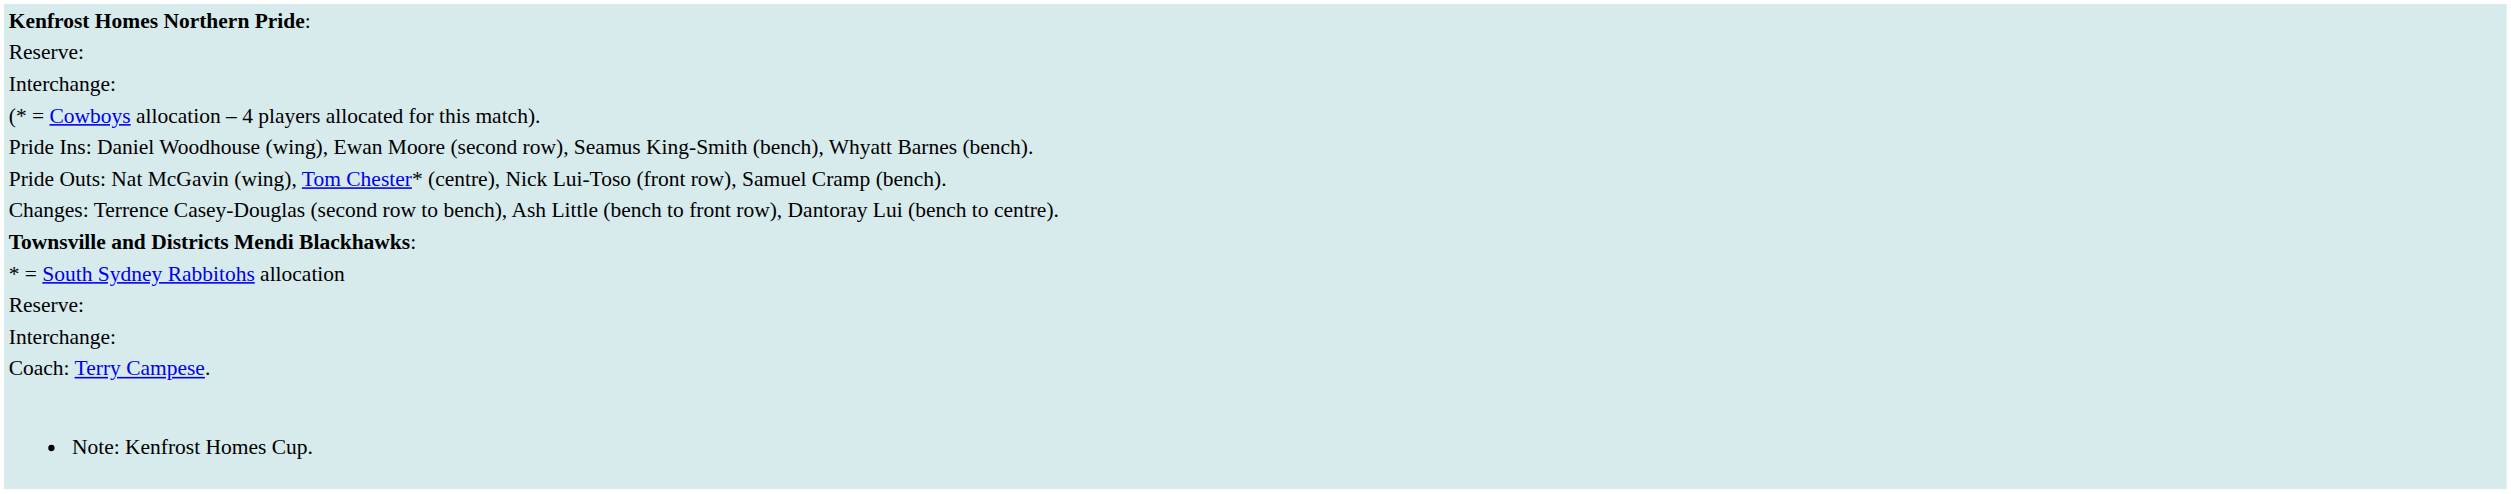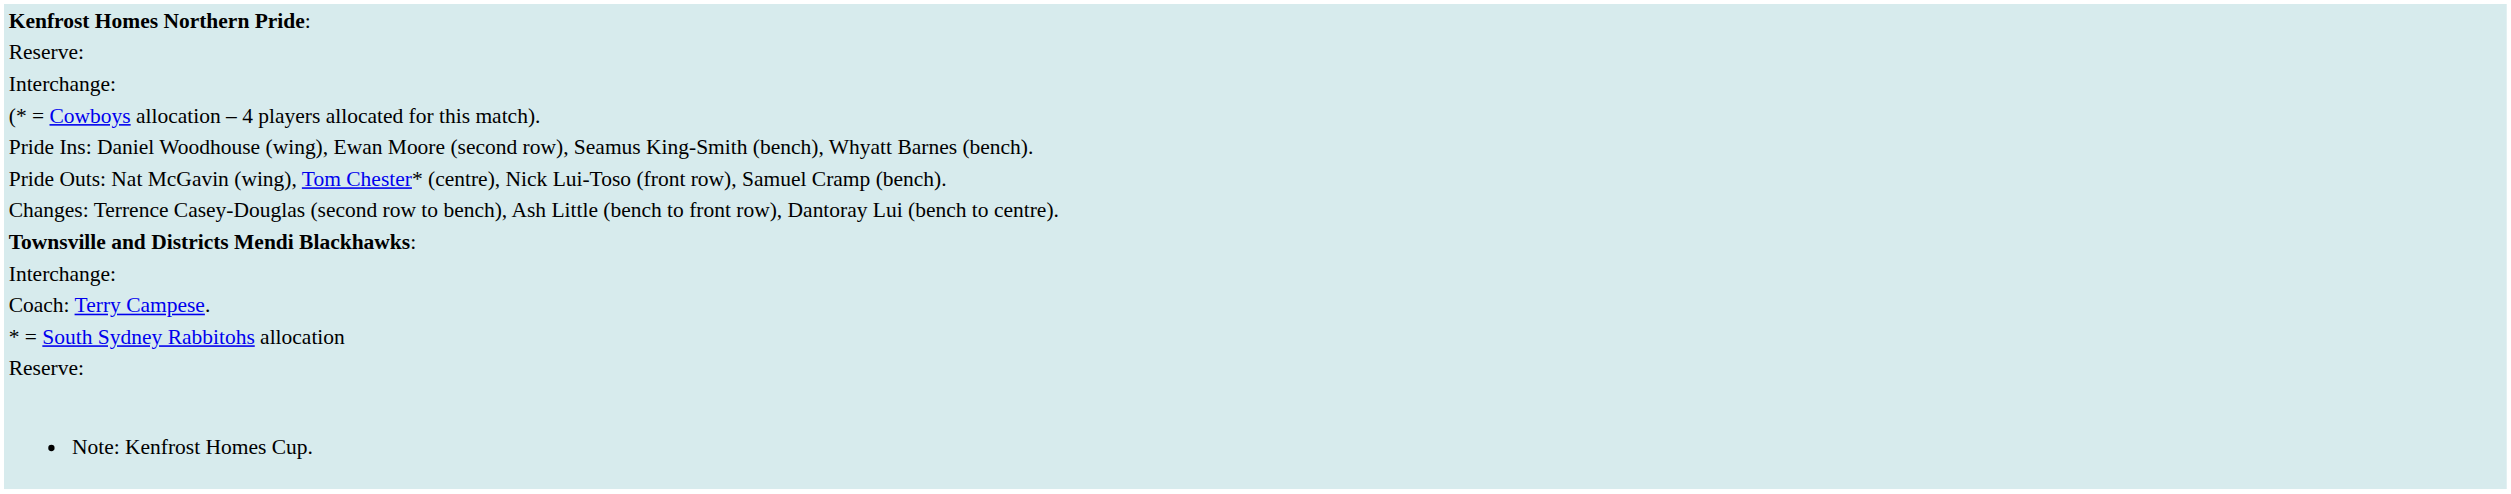(177, 273) * = South Sydney Rabbitohs allocation -> (62, 273) Interchange:
(46, 305) Reserve: -> (110, 305) Coach: Terry Campese.
(62, 337) Interchange: -> (177, 337) * = South Sydney Rabbitohs allocation
(110, 368) Coach: Terry Campese. -> (46, 368) Reserve:
